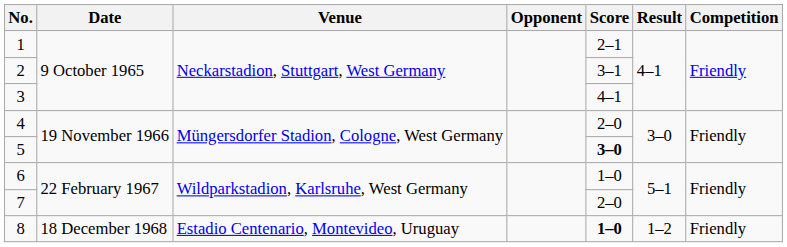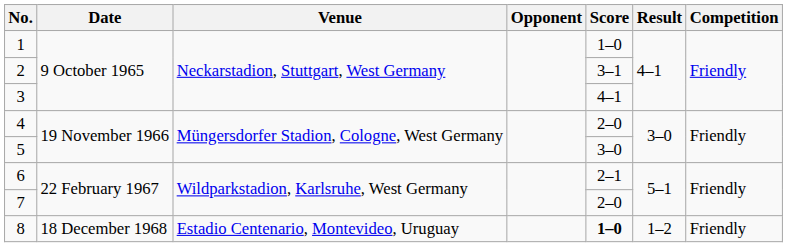(609, 44) 2–1 -> (609, 44) 1–0
(609, 149) bold -> (609, 149) normal
(609, 176) 1–0 -> (609, 176) 2–1
